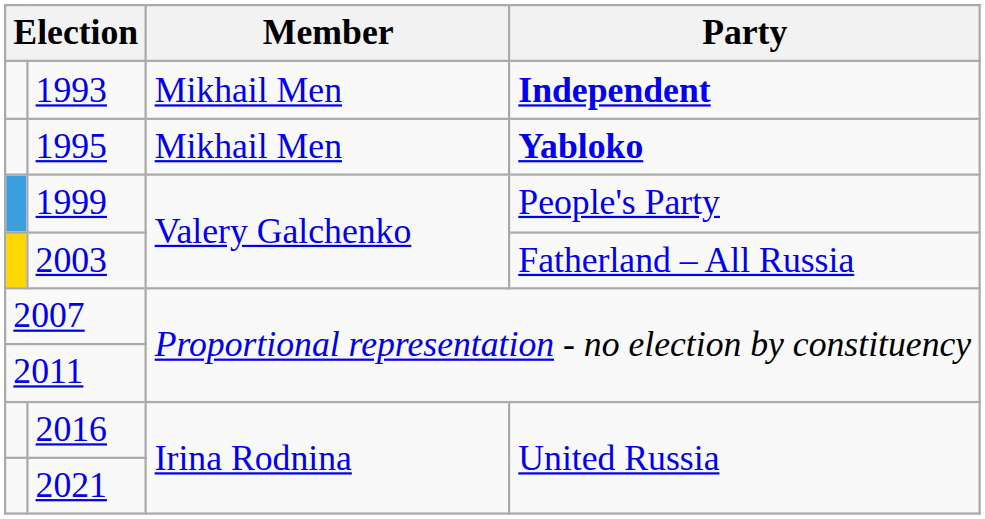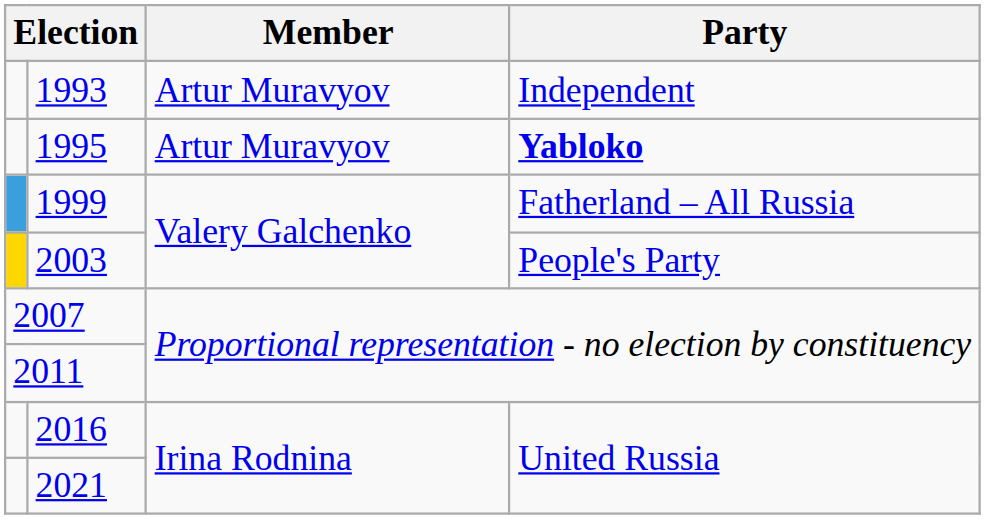(248, 89) Mikhail Men -> (272, 89) Artur Muravyov
(614, 89) bold -> (606, 89) normal
(248, 145) Mikhail Men -> (272, 145) Artur Muravyov
(619, 202) People's Party -> (686, 202) Fatherland – All Russia
(686, 259) Fatherland – All Russia -> (619, 259) People's Party
